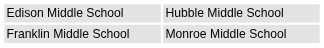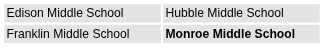(226, 34) normal -> (230, 34) bold
